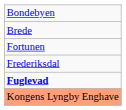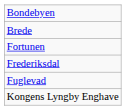(28, 80) bold -> (26, 80) normal
(63, 97) lightsalmon background -> (63, 97) no background
